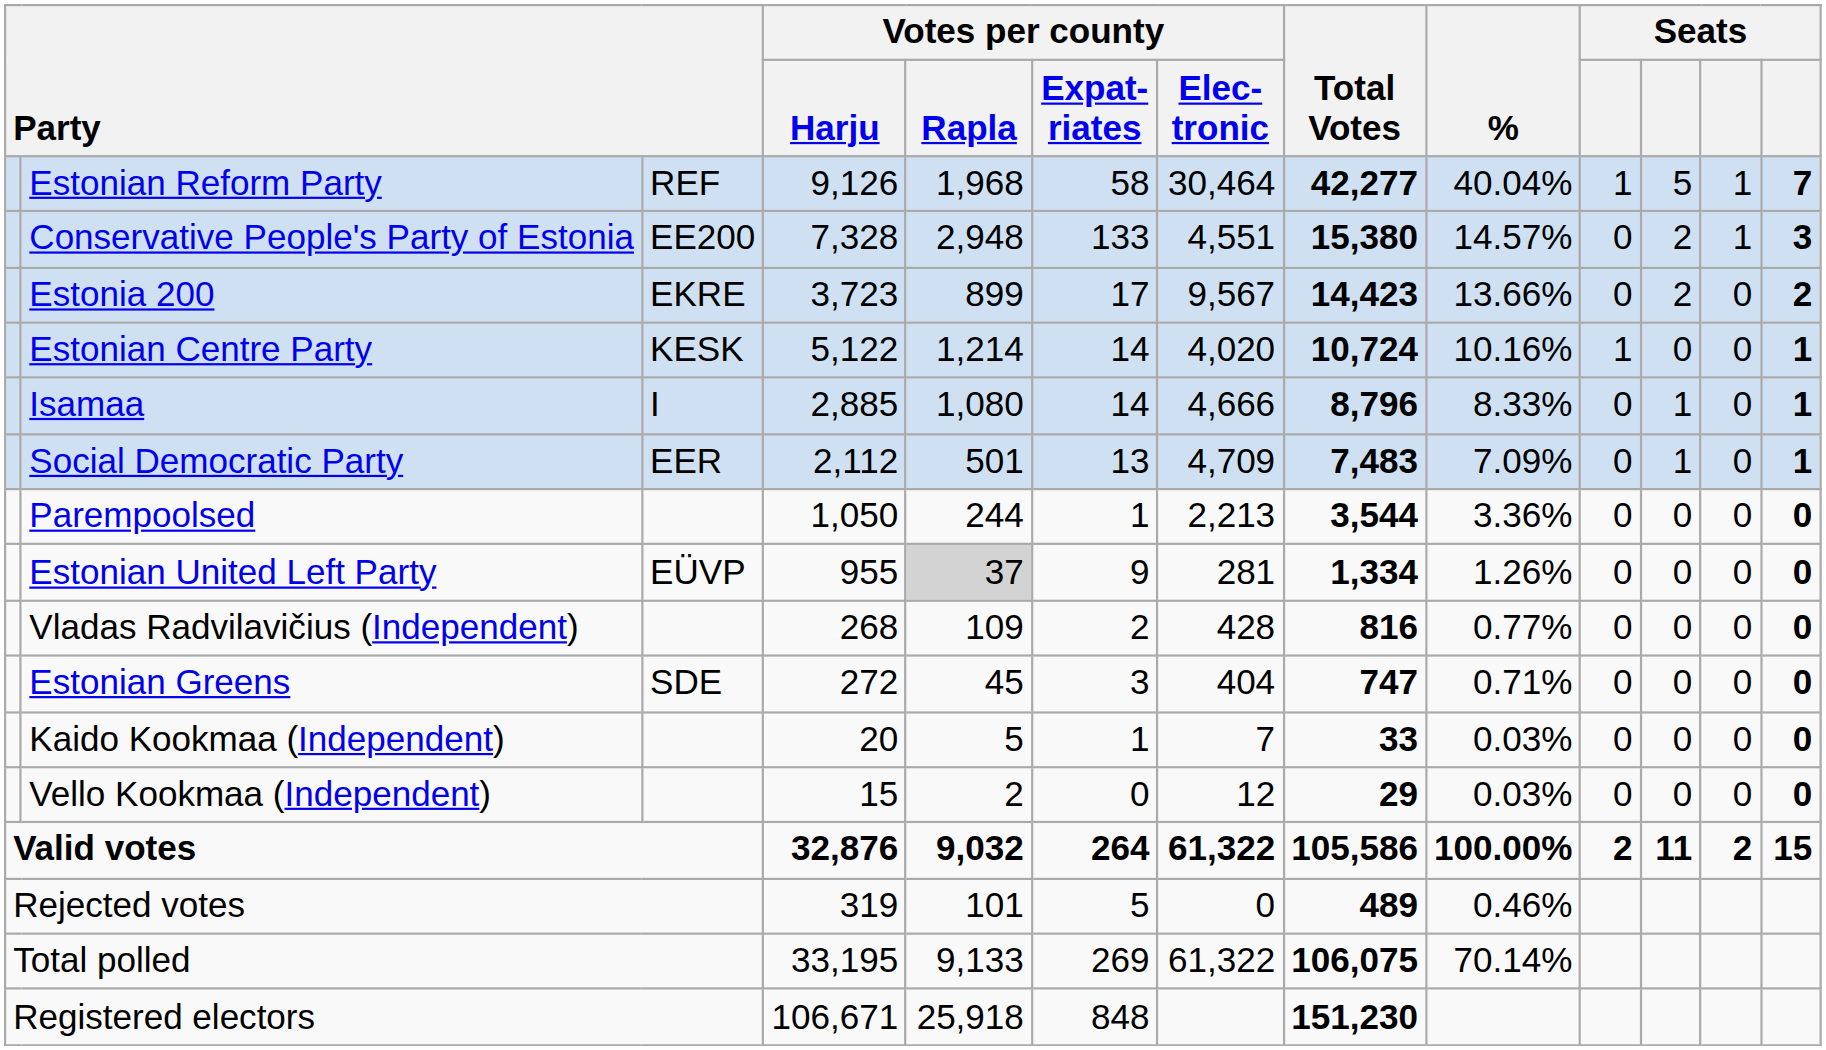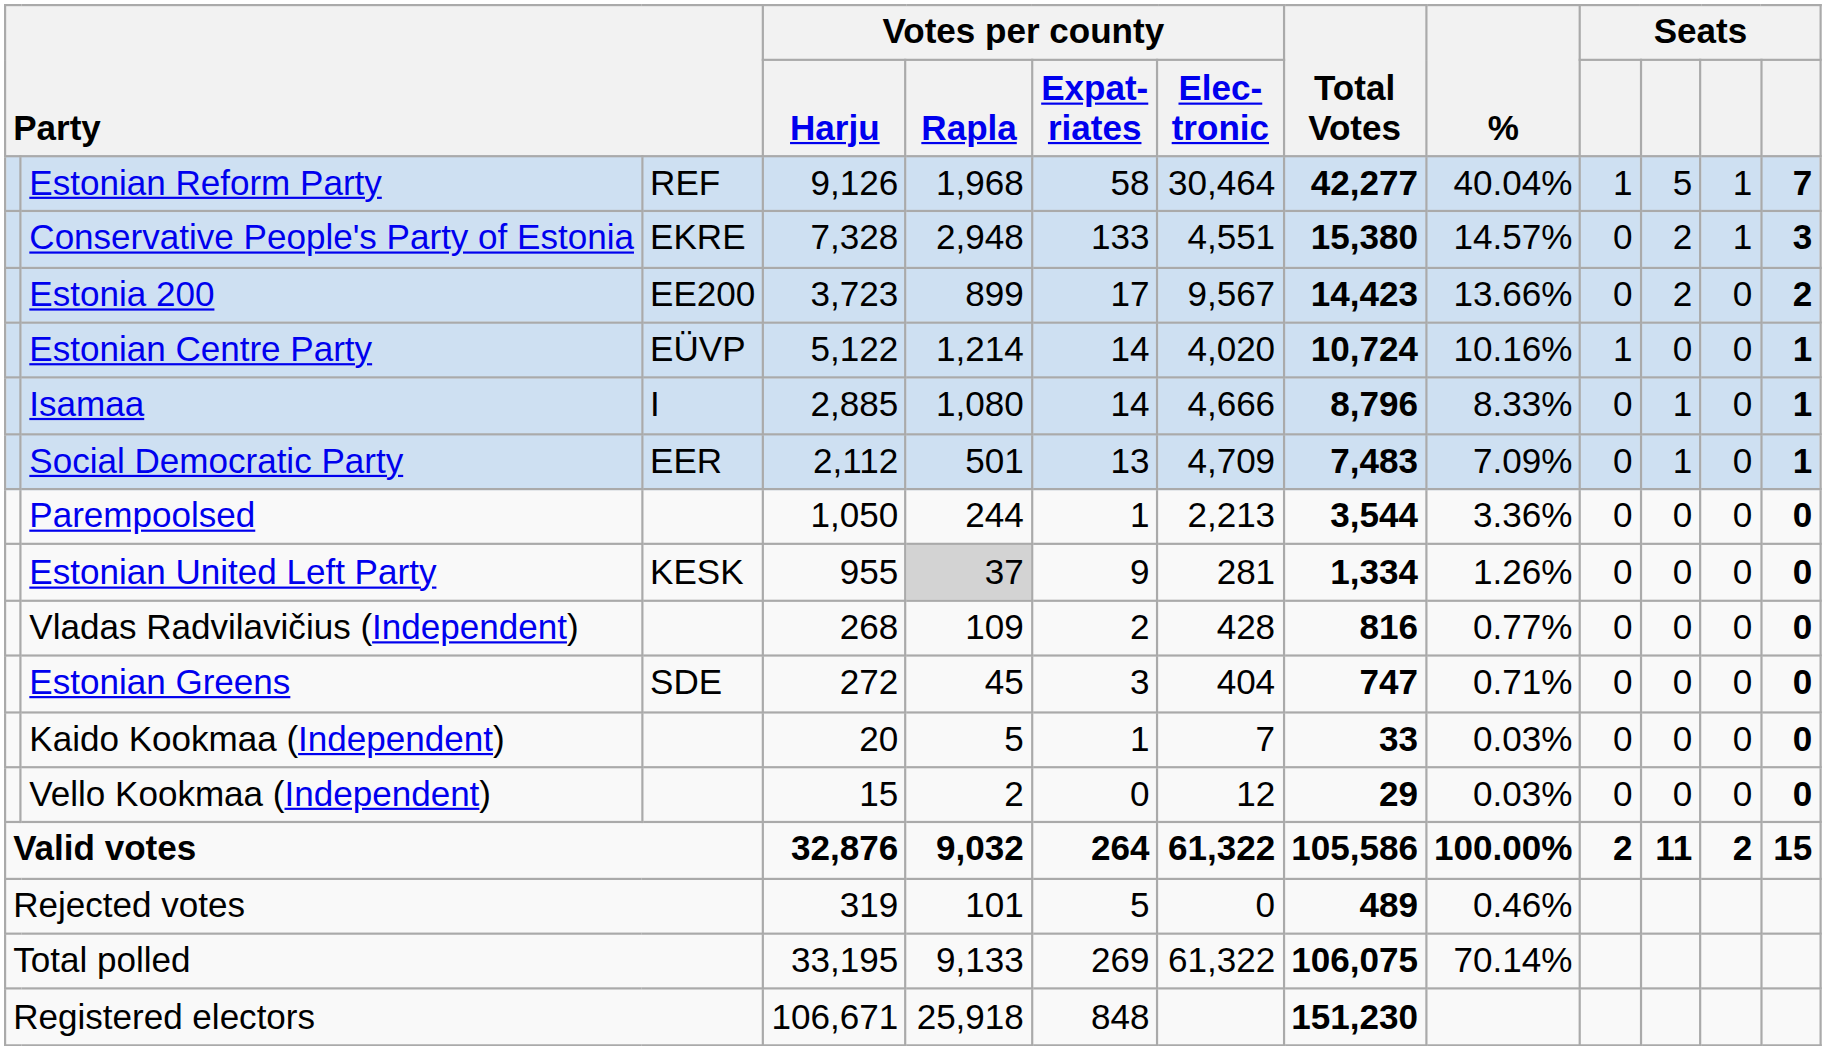(703, 238) EE200 -> (698, 238) EKRE
(698, 293) EKRE -> (703, 293) EE200
(697, 349) KESK -> (698, 349) EÜVP
(698, 571) EÜVP -> (697, 571) KESK
